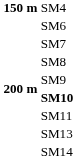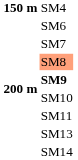(53, 62) no background -> (53, 62) lightsalmon background
(53, 80) normal -> (54, 80) bold
(57, 98) bold -> (57, 98) normal
